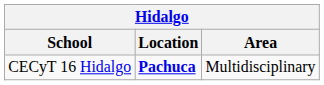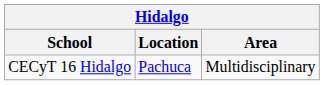(167, 67) bold -> (165, 67) normal
